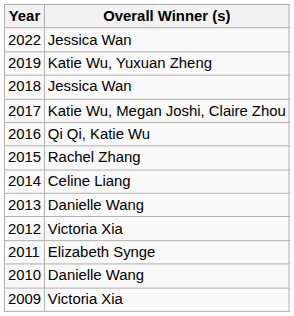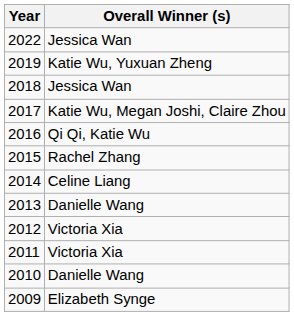(102, 252) Elizabeth Synge -> (85, 252) Victoria Xia
(85, 299) Victoria Xia -> (102, 299) Elizabeth Synge
